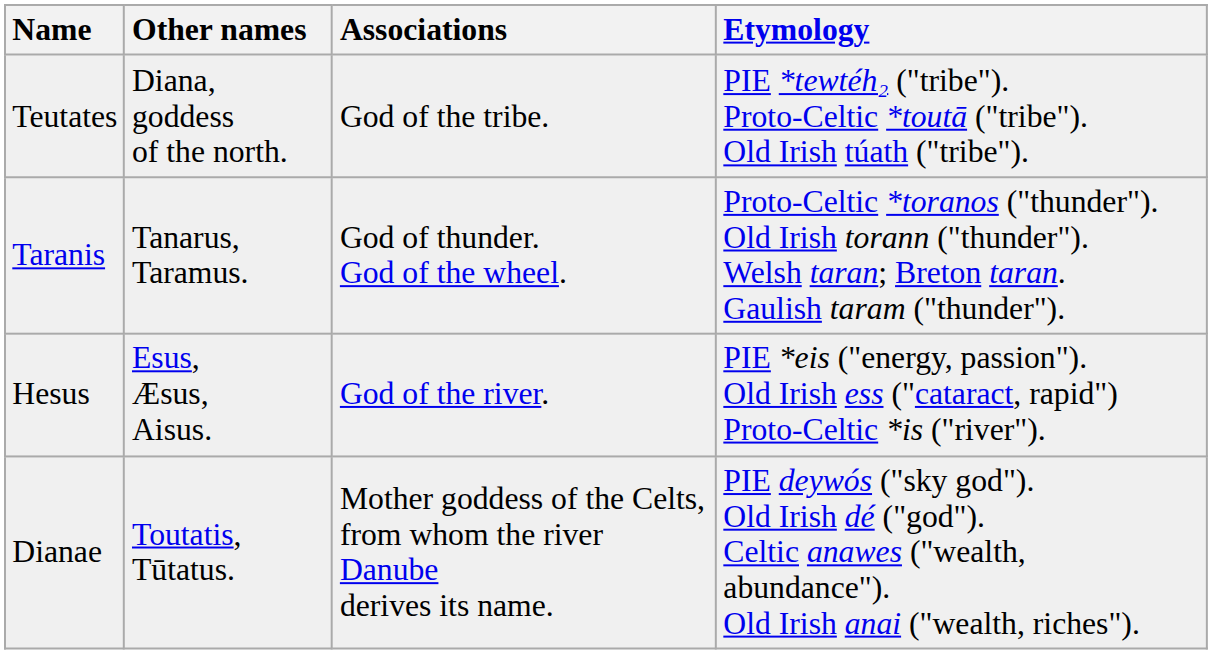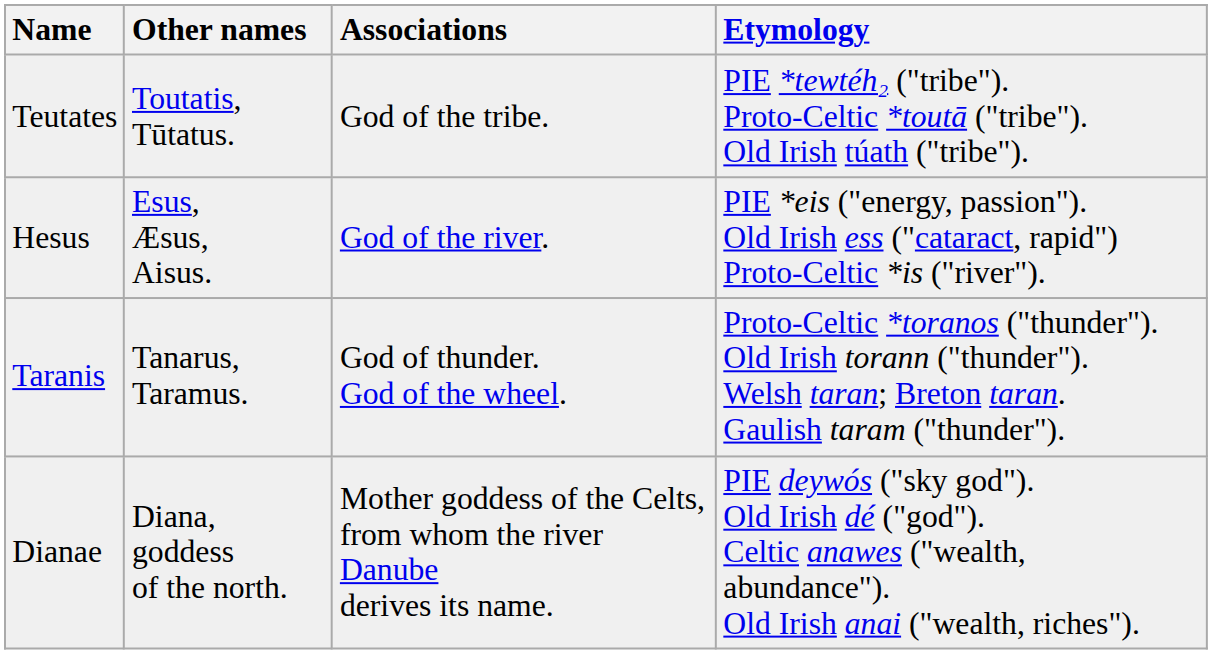(210, 115) Diana, goddess of the north. -> (187, 115) Toutatis, Tūtatus.
rows swapped: (51, 394) <-> (59, 254)
(187, 551) Toutatis, Tūtatus. -> (210, 551) Diana, goddess of the north.
